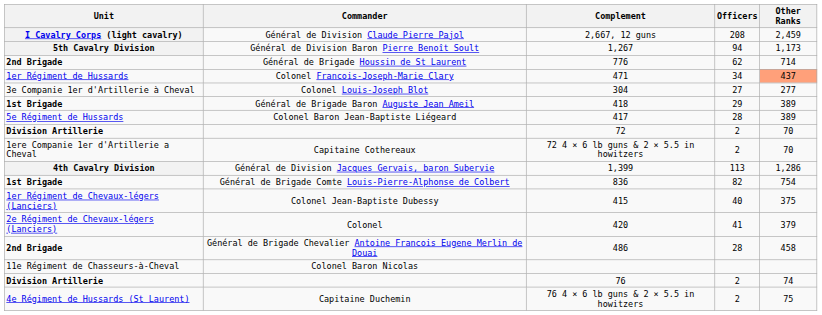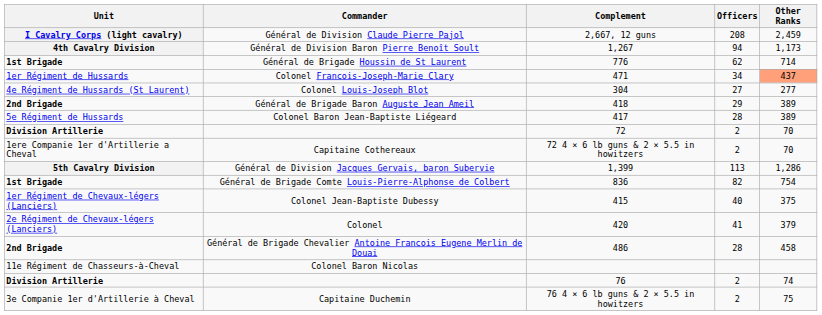(104, 49) 5th Cavalry Division -> (104, 49) 4th Cavalry Division
(34, 62) 2nd Brigade -> (34, 62) 1st Brigade
(100, 90) 3e Companie 1er d'Artillerie à Cheval -> (98, 90) 4e Régiment de Hussards (St Laurent)
(34, 104) 1st Brigade -> (34, 104) 2nd Brigade
(104, 168) 4th Cavalry Division -> (104, 168) 5th Cavalry Division
(98, 299) 4e Régiment de Hussards (St Laurent) -> (100, 299) 3e Companie 1er d'Artillerie à Cheval
